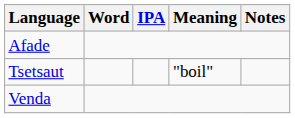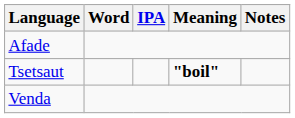(193, 71) normal -> (196, 71) bold
